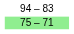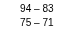(37, 23) lightgreen background -> (37, 23) no background
